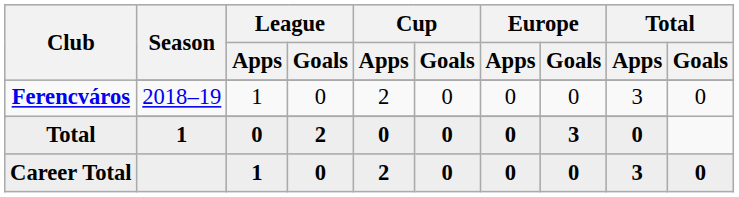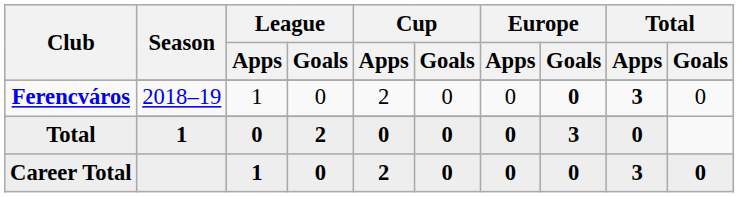(574, 98) normal -> (574, 98) bold
(637, 98) normal -> (637, 98) bold
